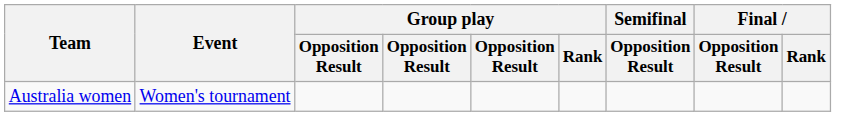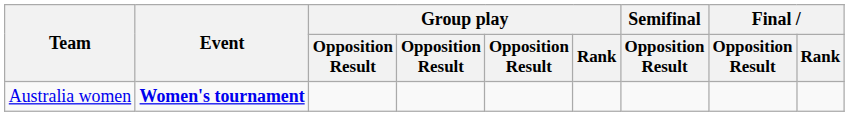(215, 96) normal -> (222, 96) bold
